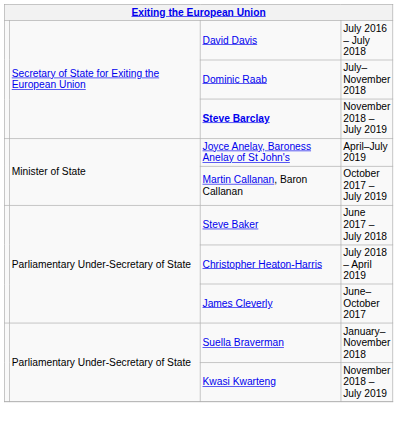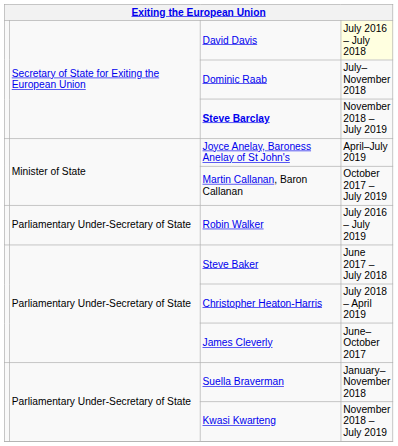(365, 40) no background -> (365, 40) lightyellow background
+ row: (233, 225)
